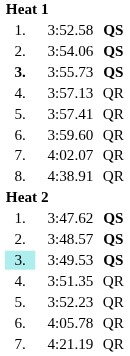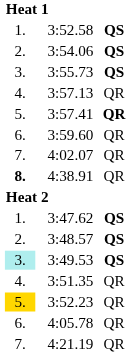(20, 72) bold -> (20, 72) normal
(113, 113) normal -> (114, 113) bold
(20, 176) normal -> (20, 176) bold
(20, 302) no background -> (20, 302) gold background
